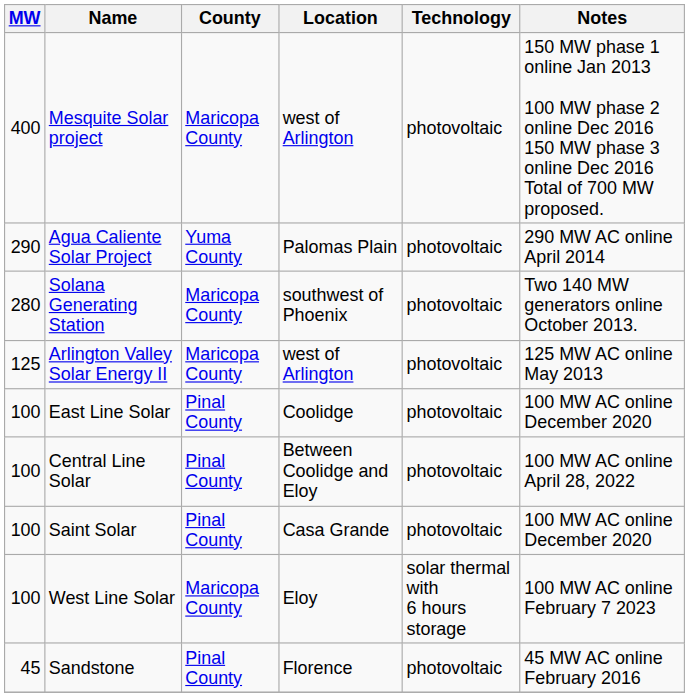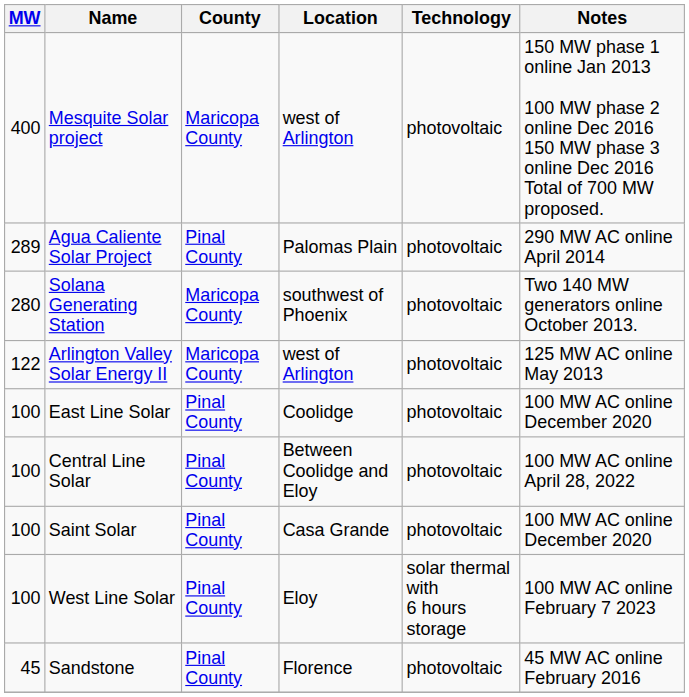(26, 246) 290 -> (26, 246) 289
(214, 246) Yuma County -> (214, 246) Pinal County
(26, 364) 125 -> (26, 364) 122
(222, 598) Maricopa County -> (214, 598) Pinal County
